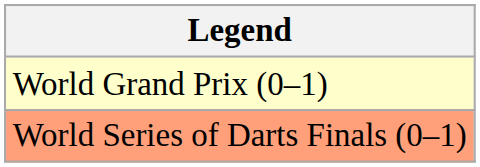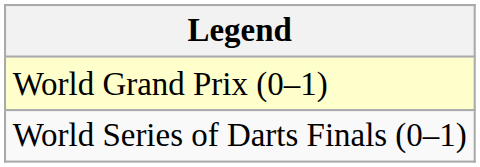(240, 135) lightsalmon background -> (240, 135) no background
